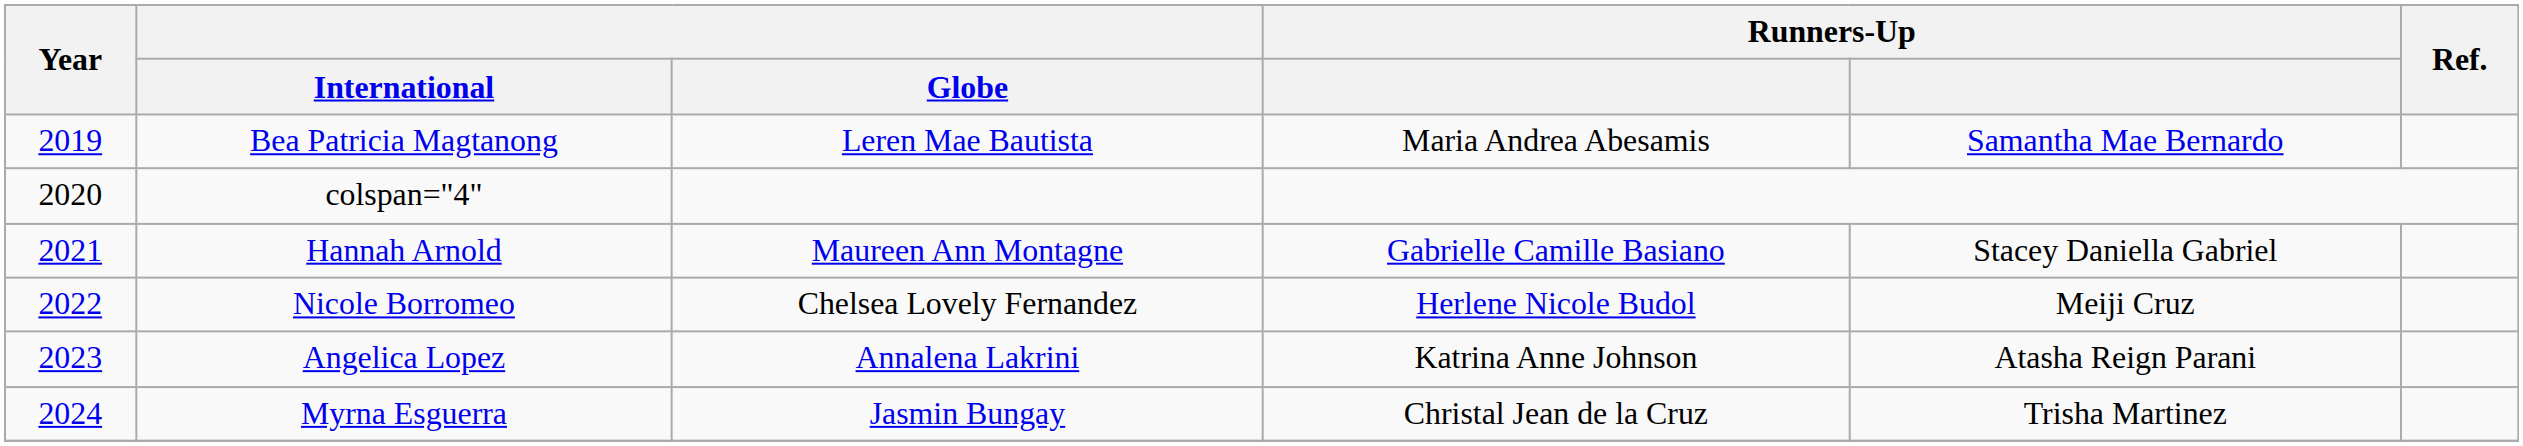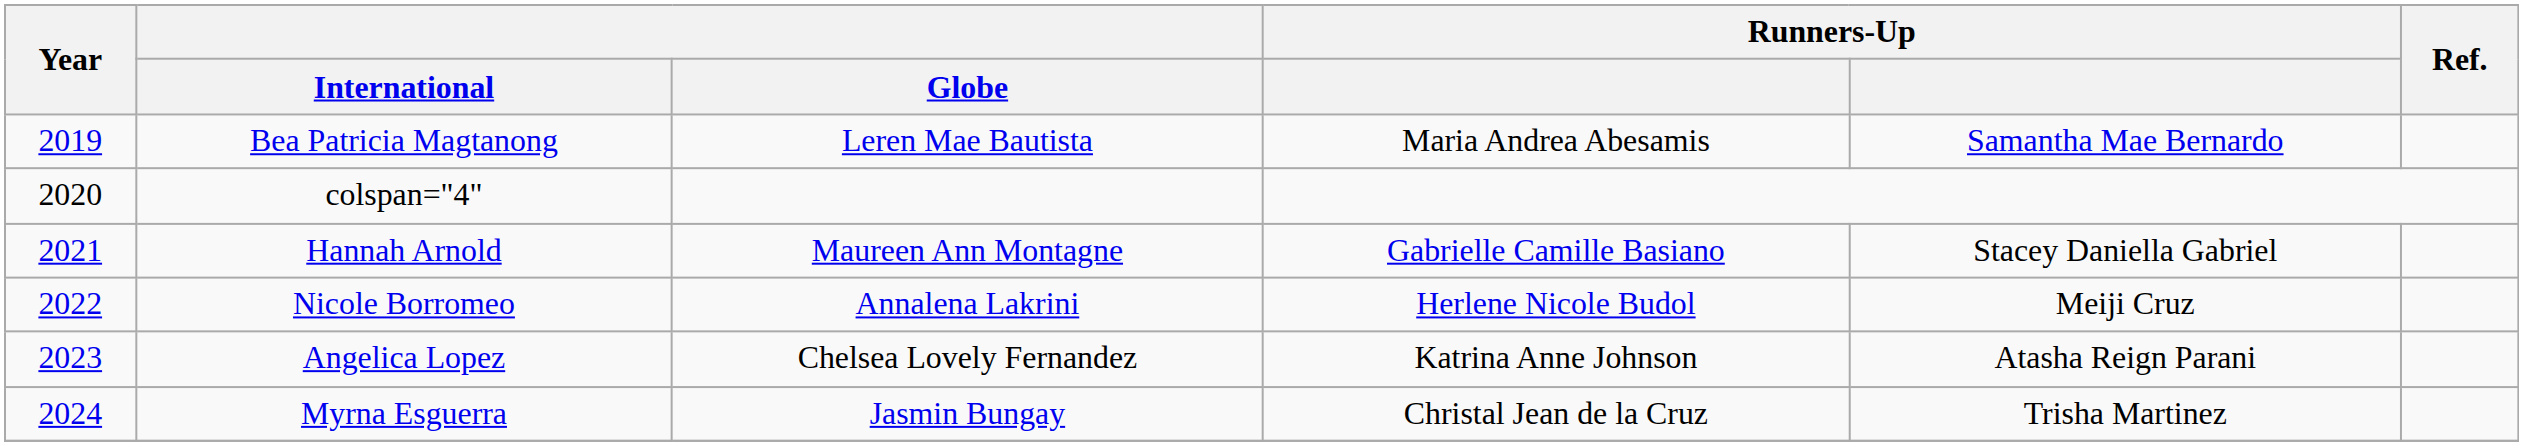(967, 304) Chelsea Lovely Fernandez -> (967, 304) Annalena Lakrini
(967, 358) Annalena Lakrini -> (967, 358) Chelsea Lovely Fernandez
